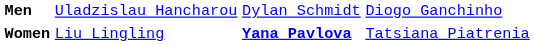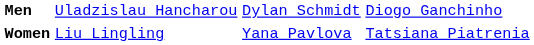(297, 34) bold -> (297, 34) normal
